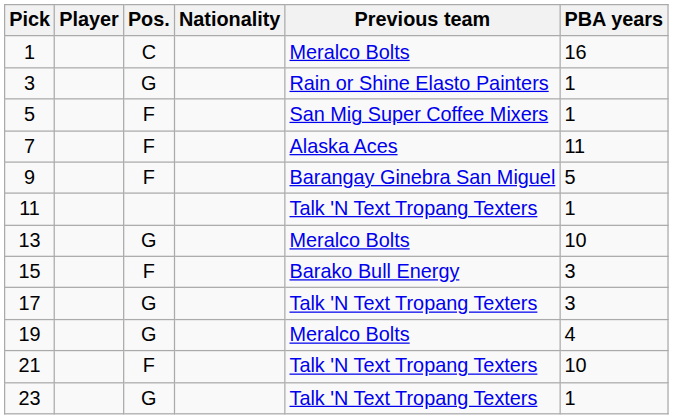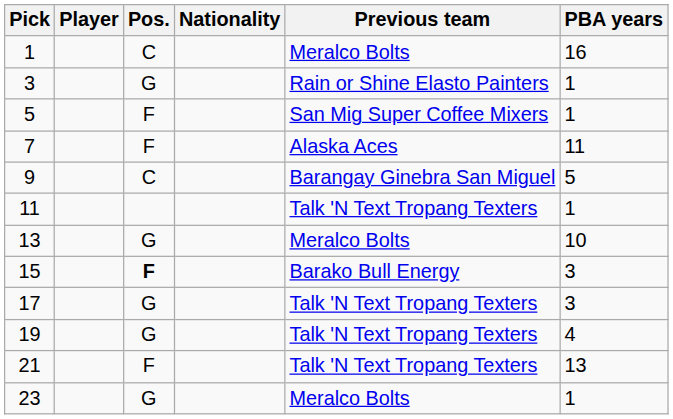(149, 177) F -> (149, 177) C
(149, 271) normal -> (149, 271) bold
(350, 334) Meralco Bolts -> (413, 334) Talk 'N Text Tropang Texters
(575, 366) 10 -> (575, 366) 13
(413, 397) Talk 'N Text Tropang Texters -> (350, 397) Meralco Bolts
